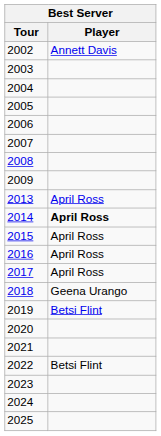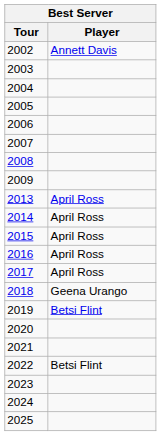(80, 217) bold -> (77, 217) normal
